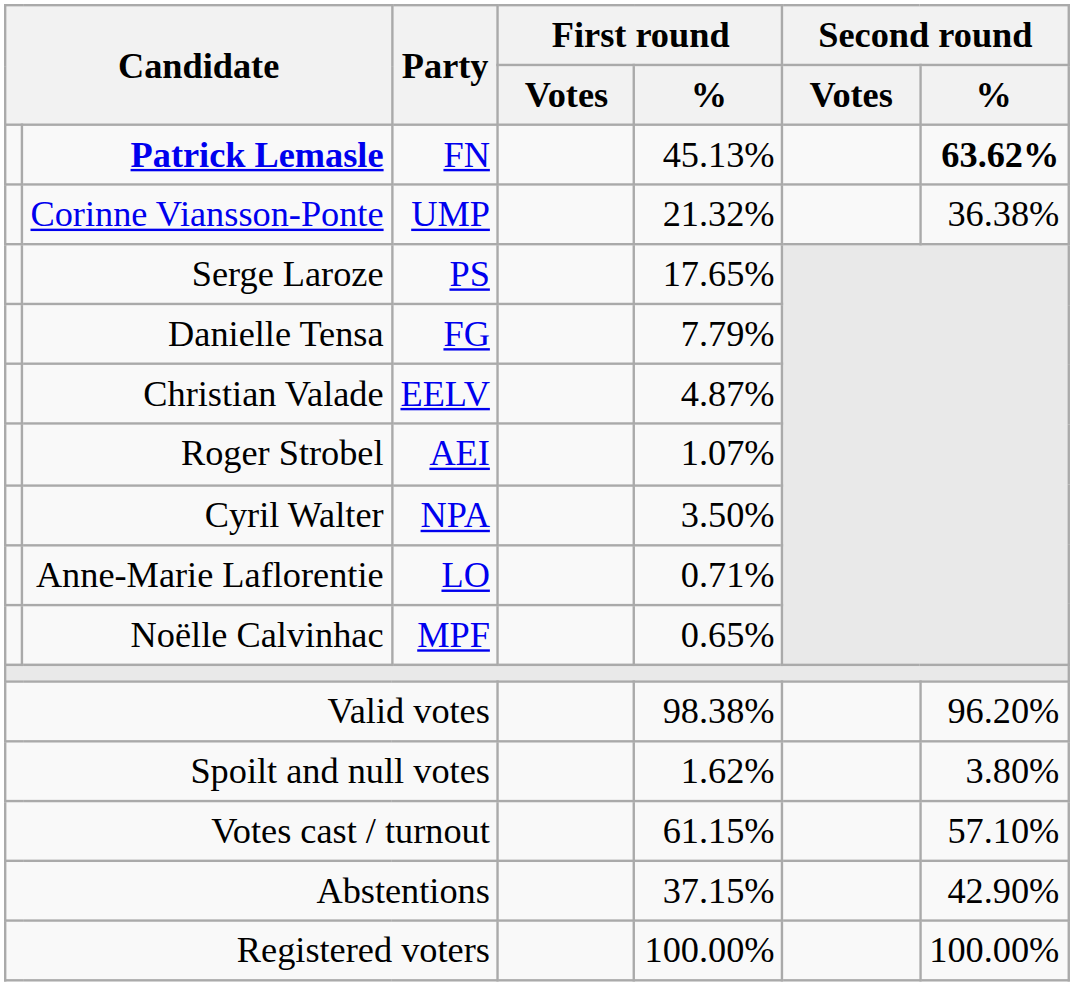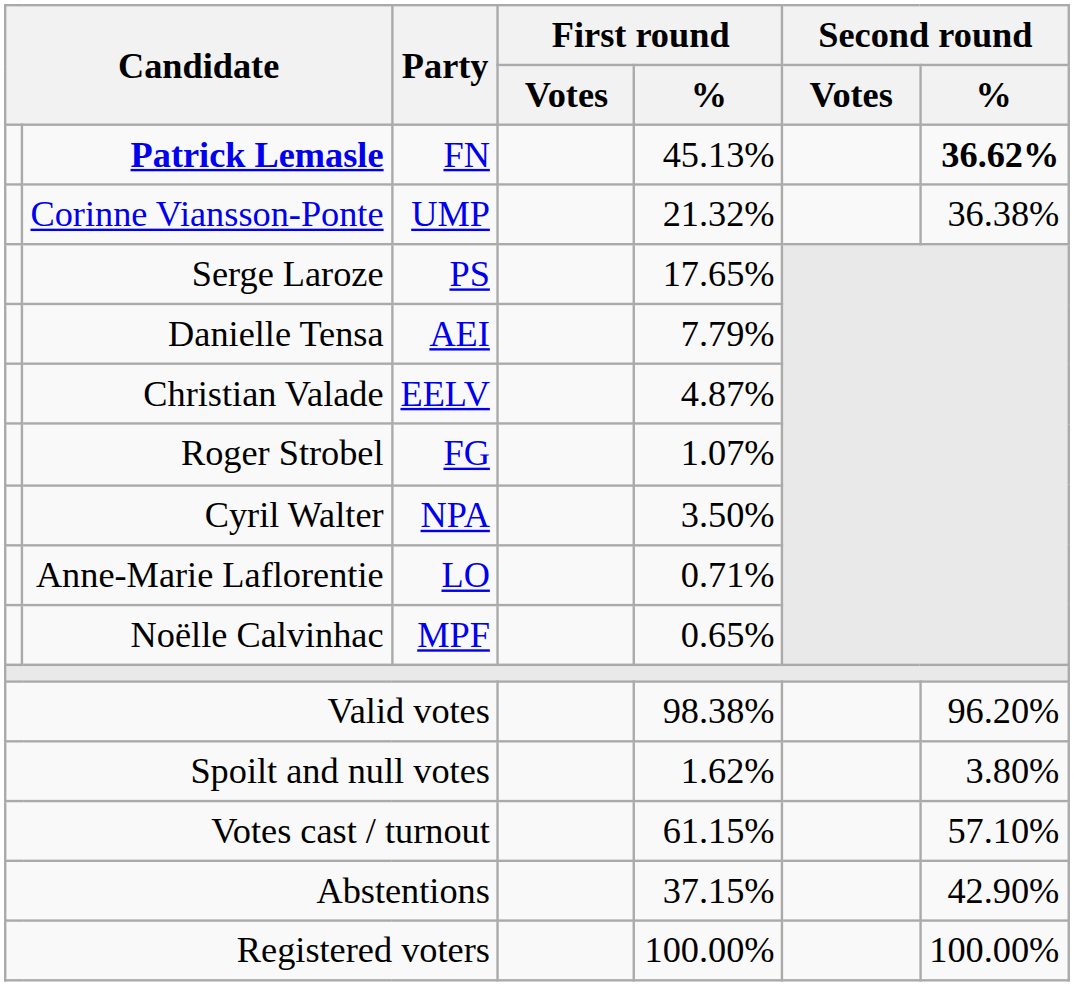(1000, 154) 63.62% -> (1000, 154) 36.62%
(467, 334) FG -> (460, 334) AEI
(460, 453) AEI -> (467, 453) FG
